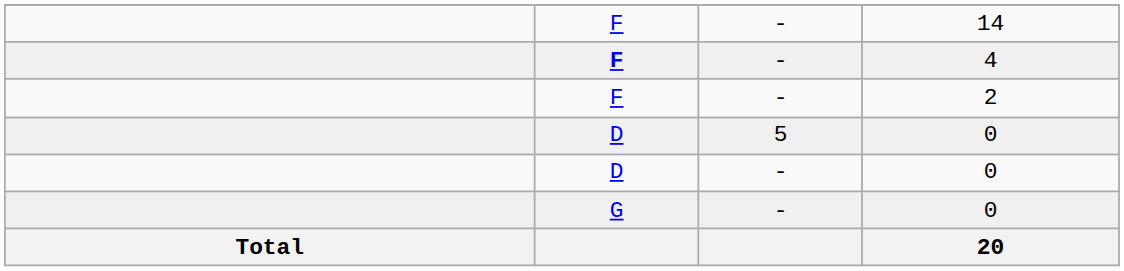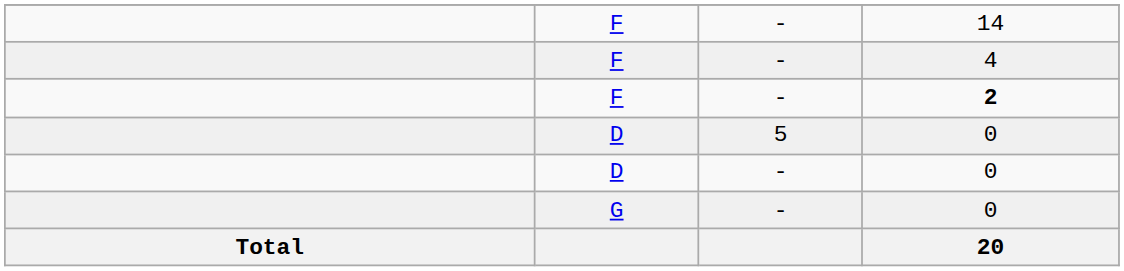(617, 61) bold -> (617, 61) normal
(991, 98) normal -> (991, 98) bold
